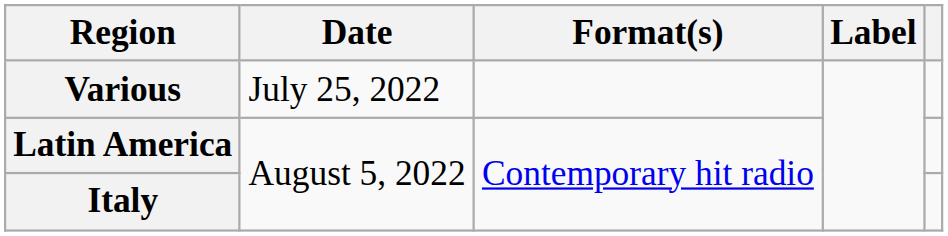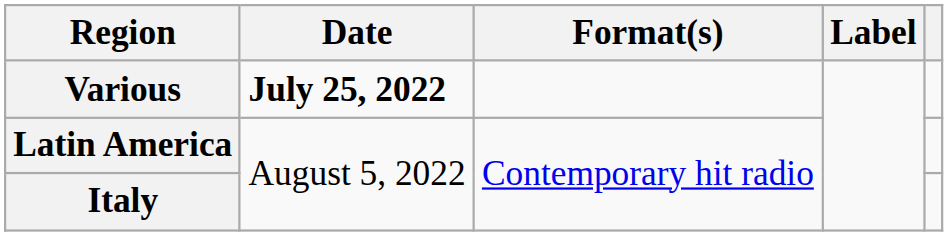(344, 88) normal -> (347, 88) bold
